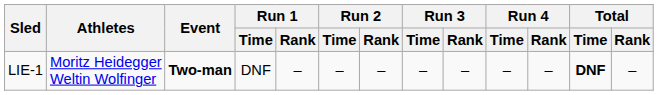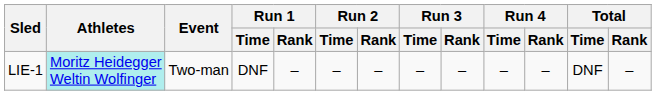(106, 71) no background -> (106, 71) paleturquoise background
(200, 71) bold -> (199, 71) normal
(590, 71) bold -> (588, 71) normal
